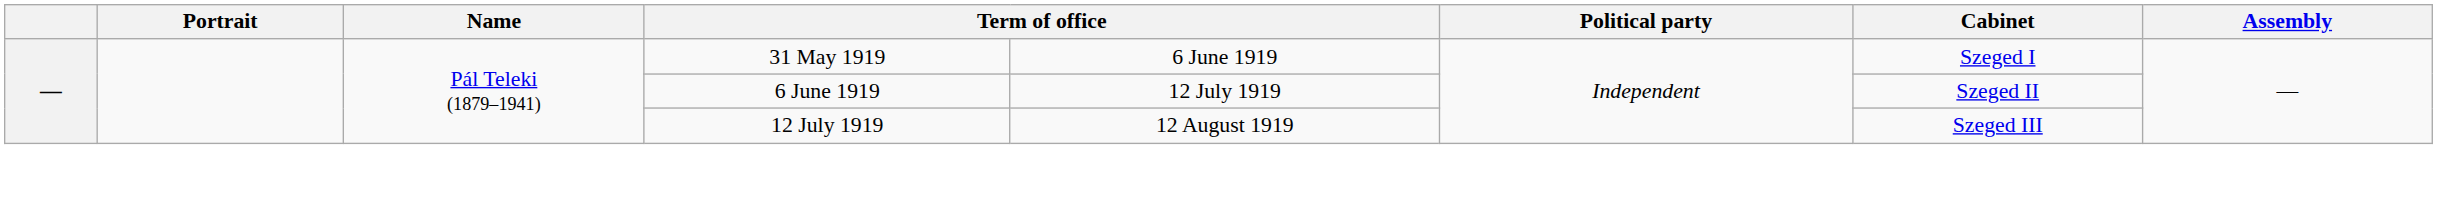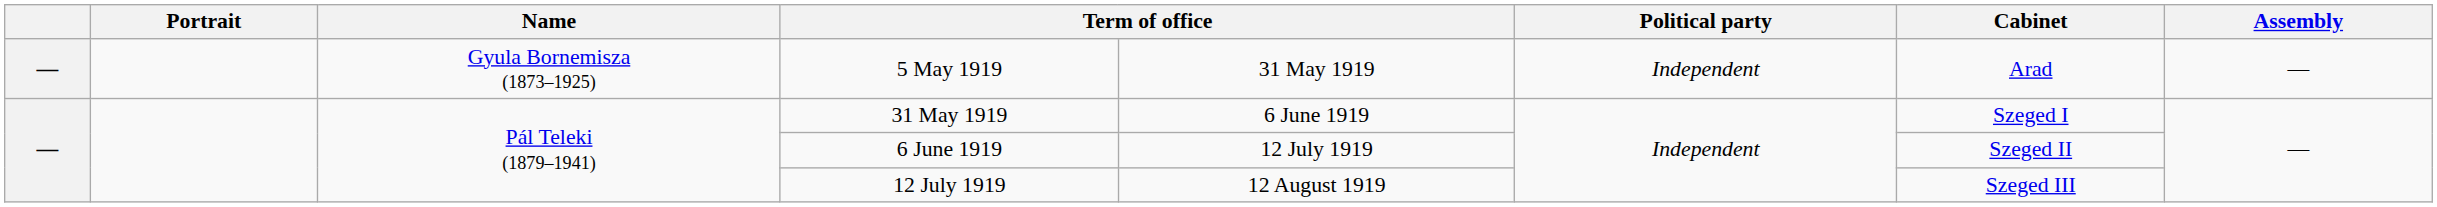+ row: (949, 68)
